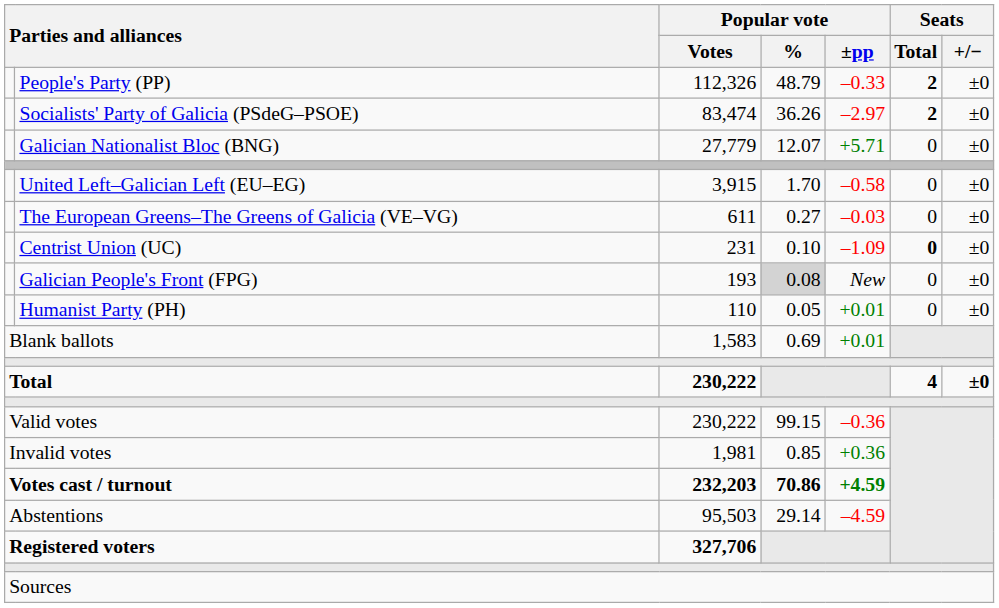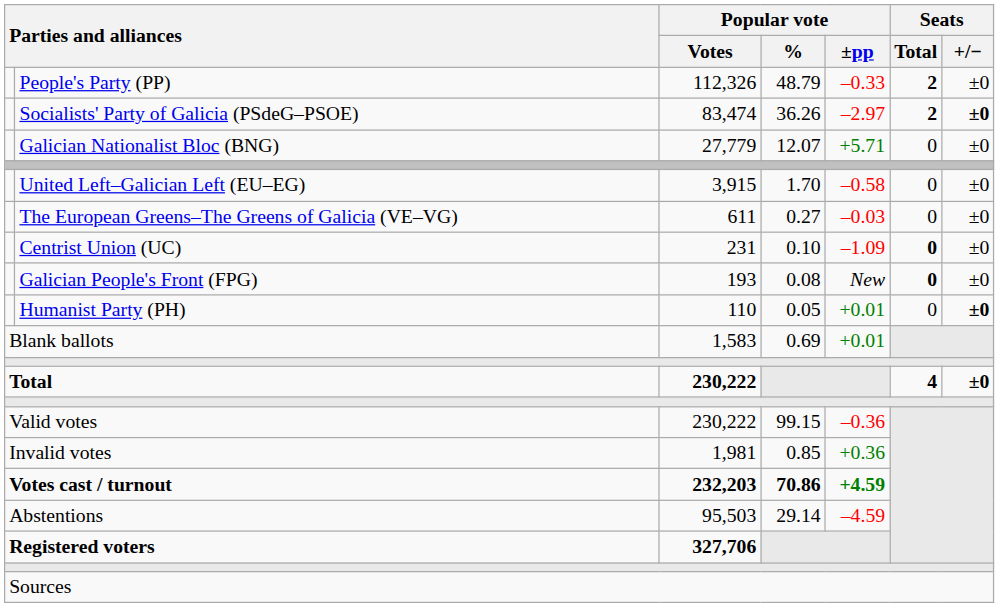(979, 113) normal -> (979, 113) bold
(803, 278) lightgrey background -> (803, 278) no background
(932, 278) normal -> (932, 278) bold
(979, 310) normal -> (979, 310) bold
